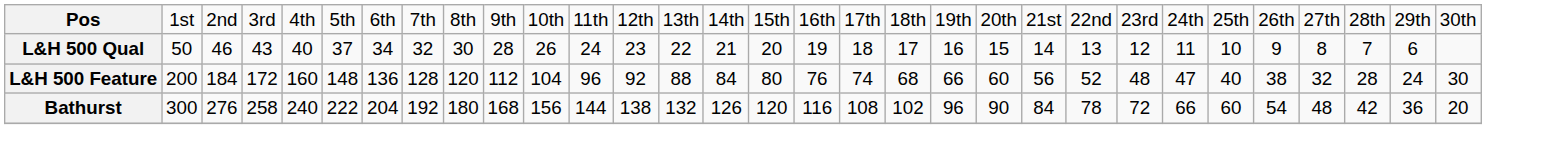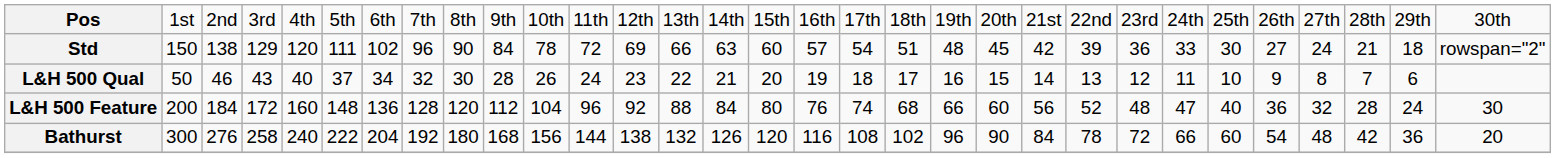+ row: (83, 49)
(1276, 78) 38 -> (1276, 108) 36
